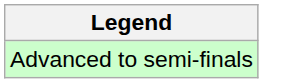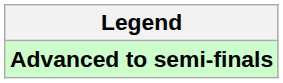(131, 58) normal -> (142, 58) bold
